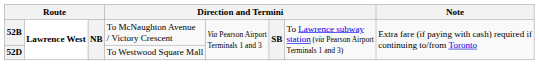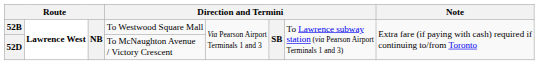(151, 32) To McNaughton Avenue / Victory Crescent -> (155, 27) To Westwood Square Mall
(155, 53) To Westwood Square Mall -> (151, 47) To McNaughton Avenue / Victory Crescent
